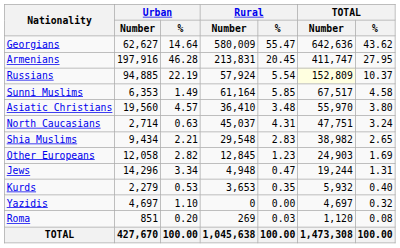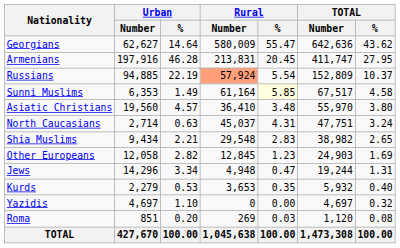(238, 76) no background -> (238, 76) lightsalmon background
(332, 76) lightyellow background -> (332, 76) no background
(284, 92) no background -> (284, 92) lightyellow background
